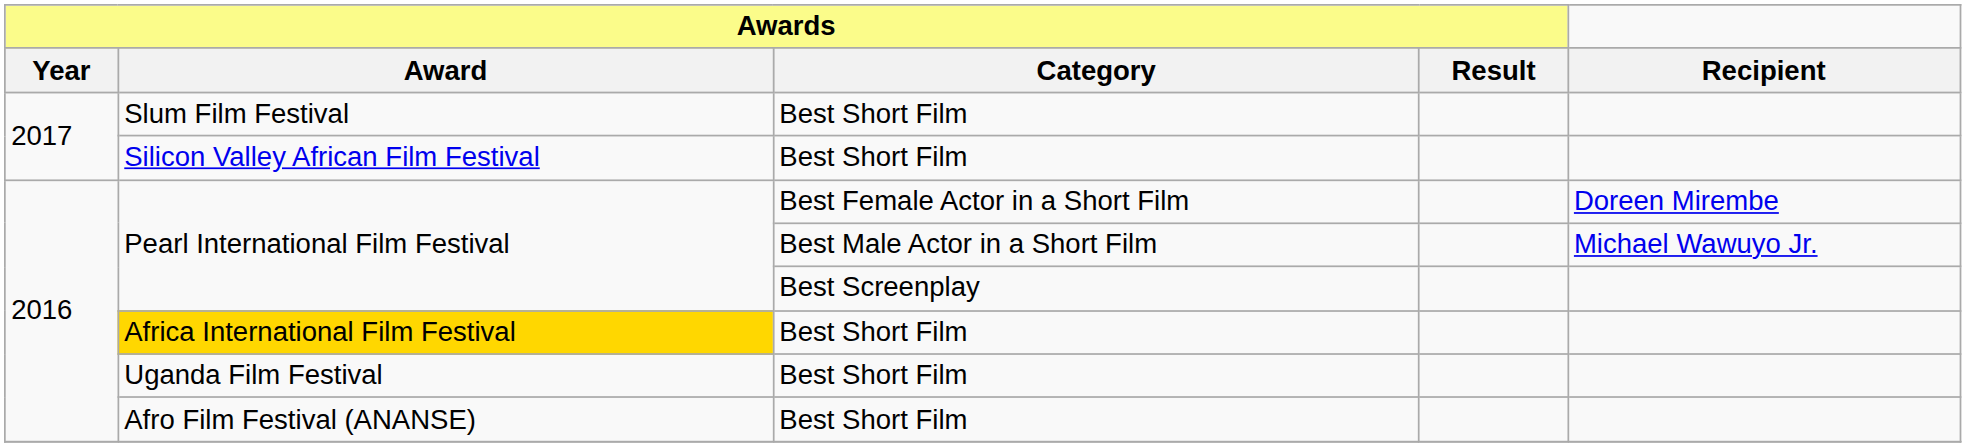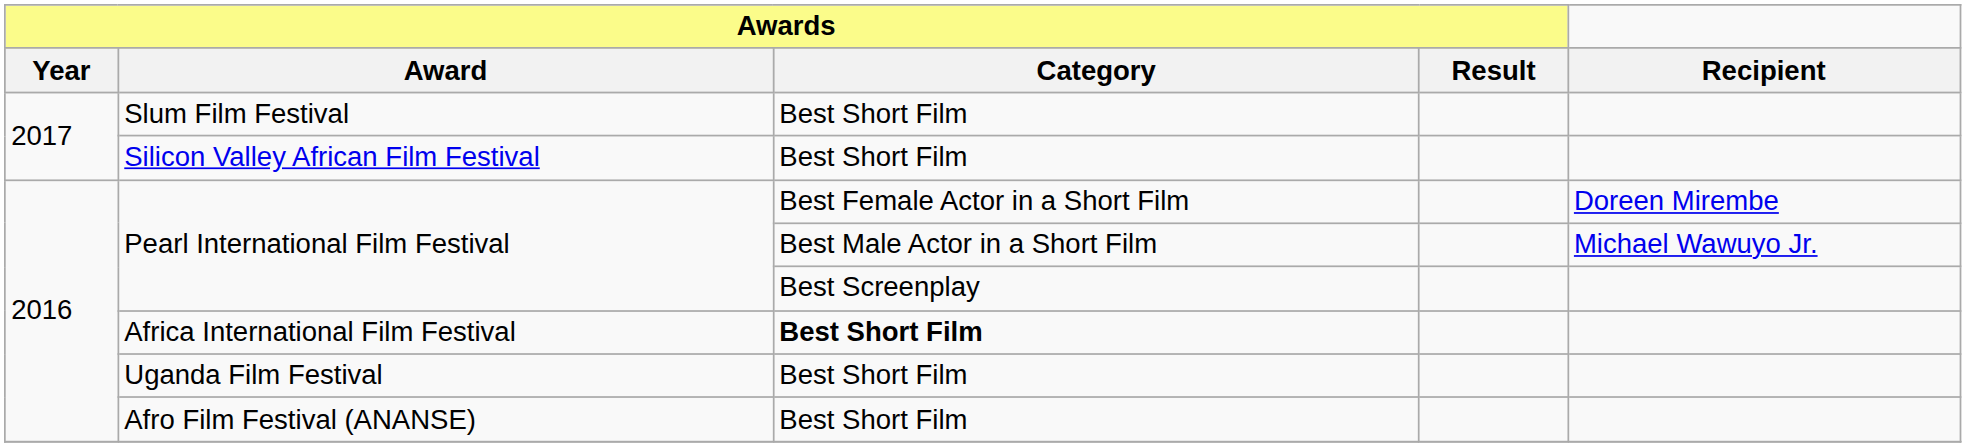(320, 331) gold background -> (320, 331) no background
(873, 331) normal -> (881, 331) bold
